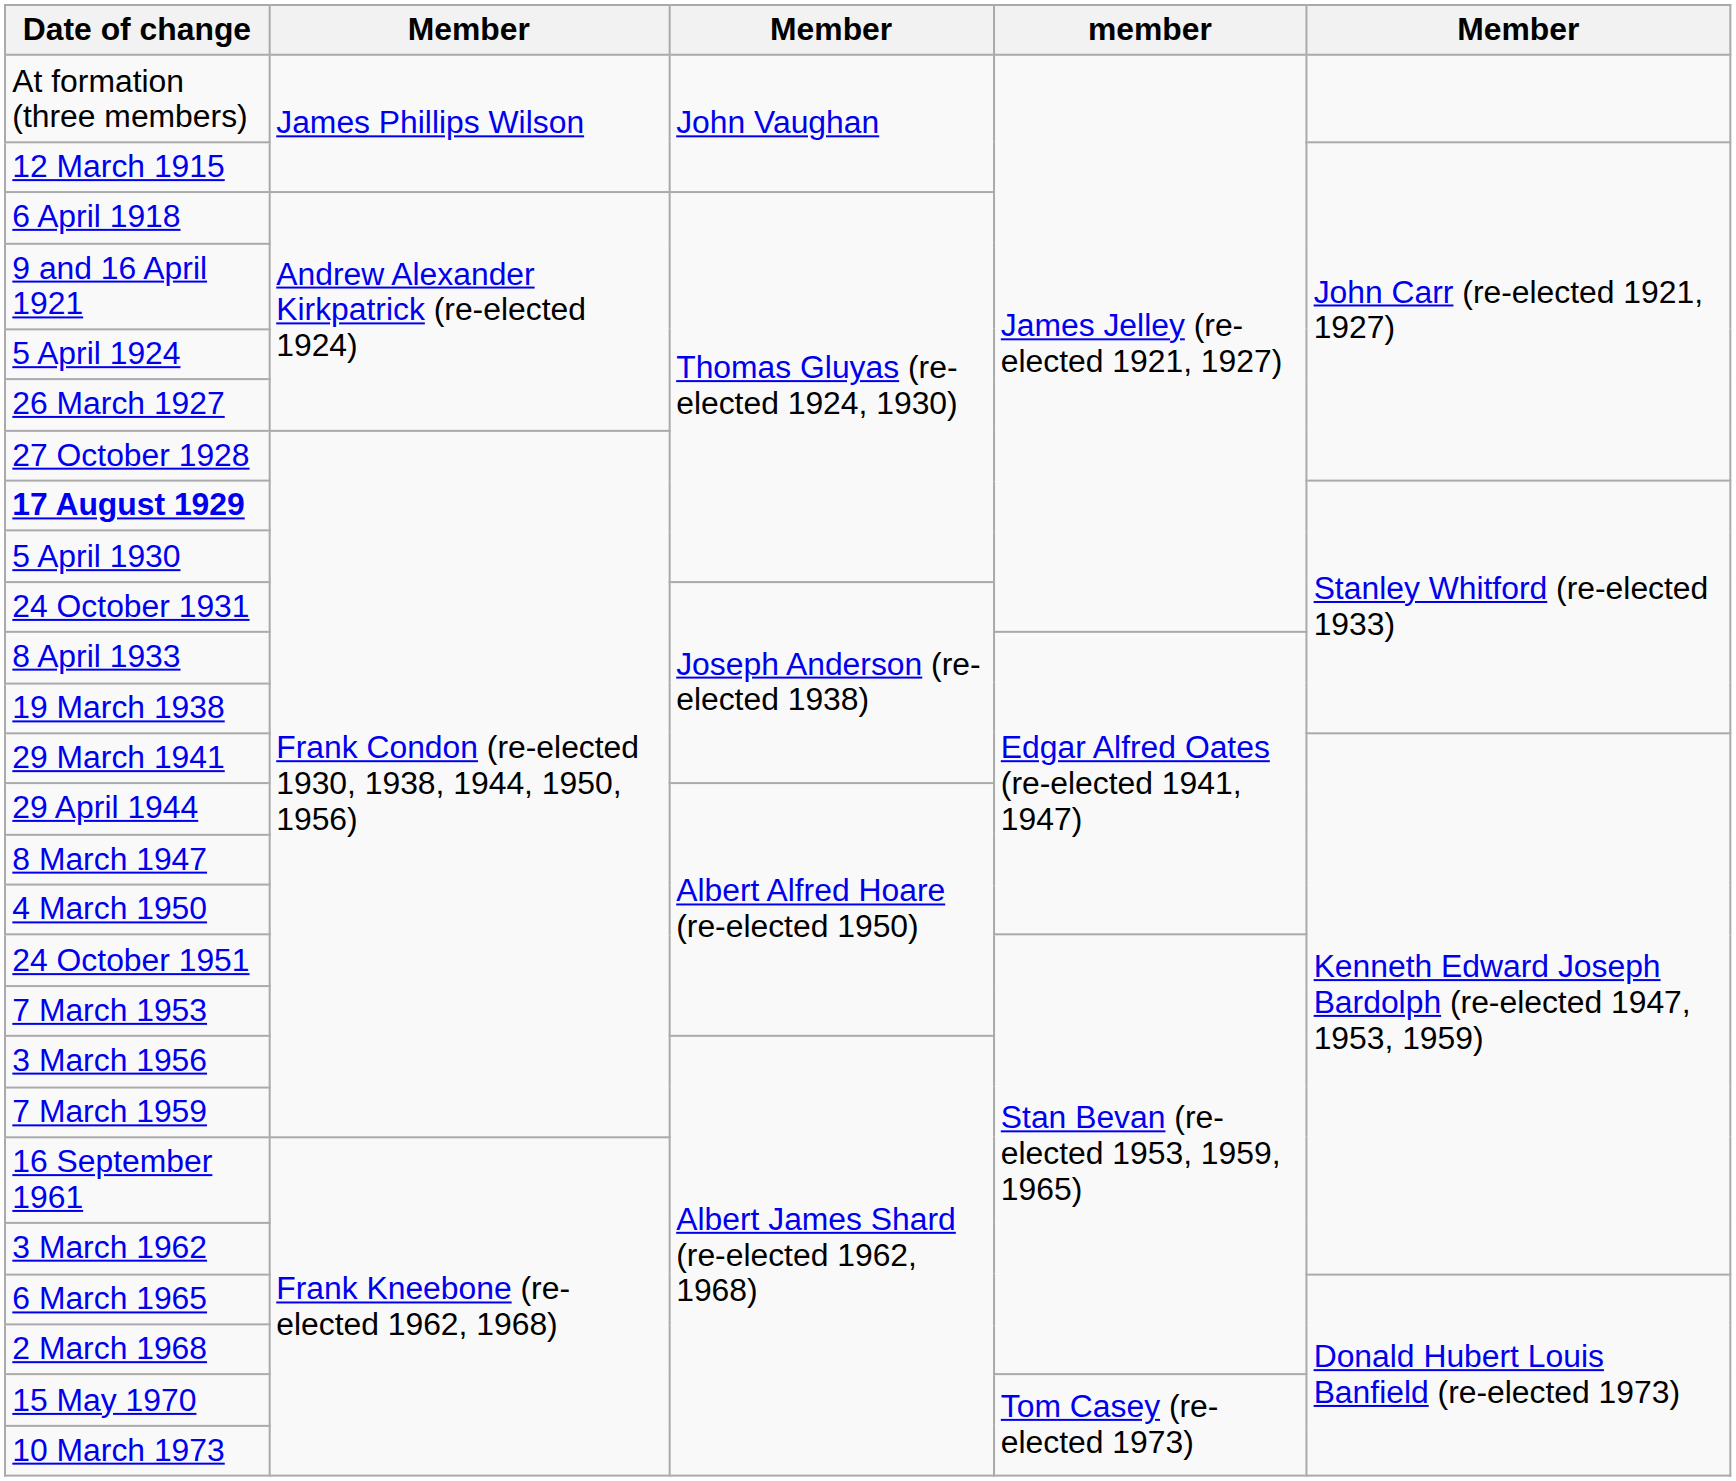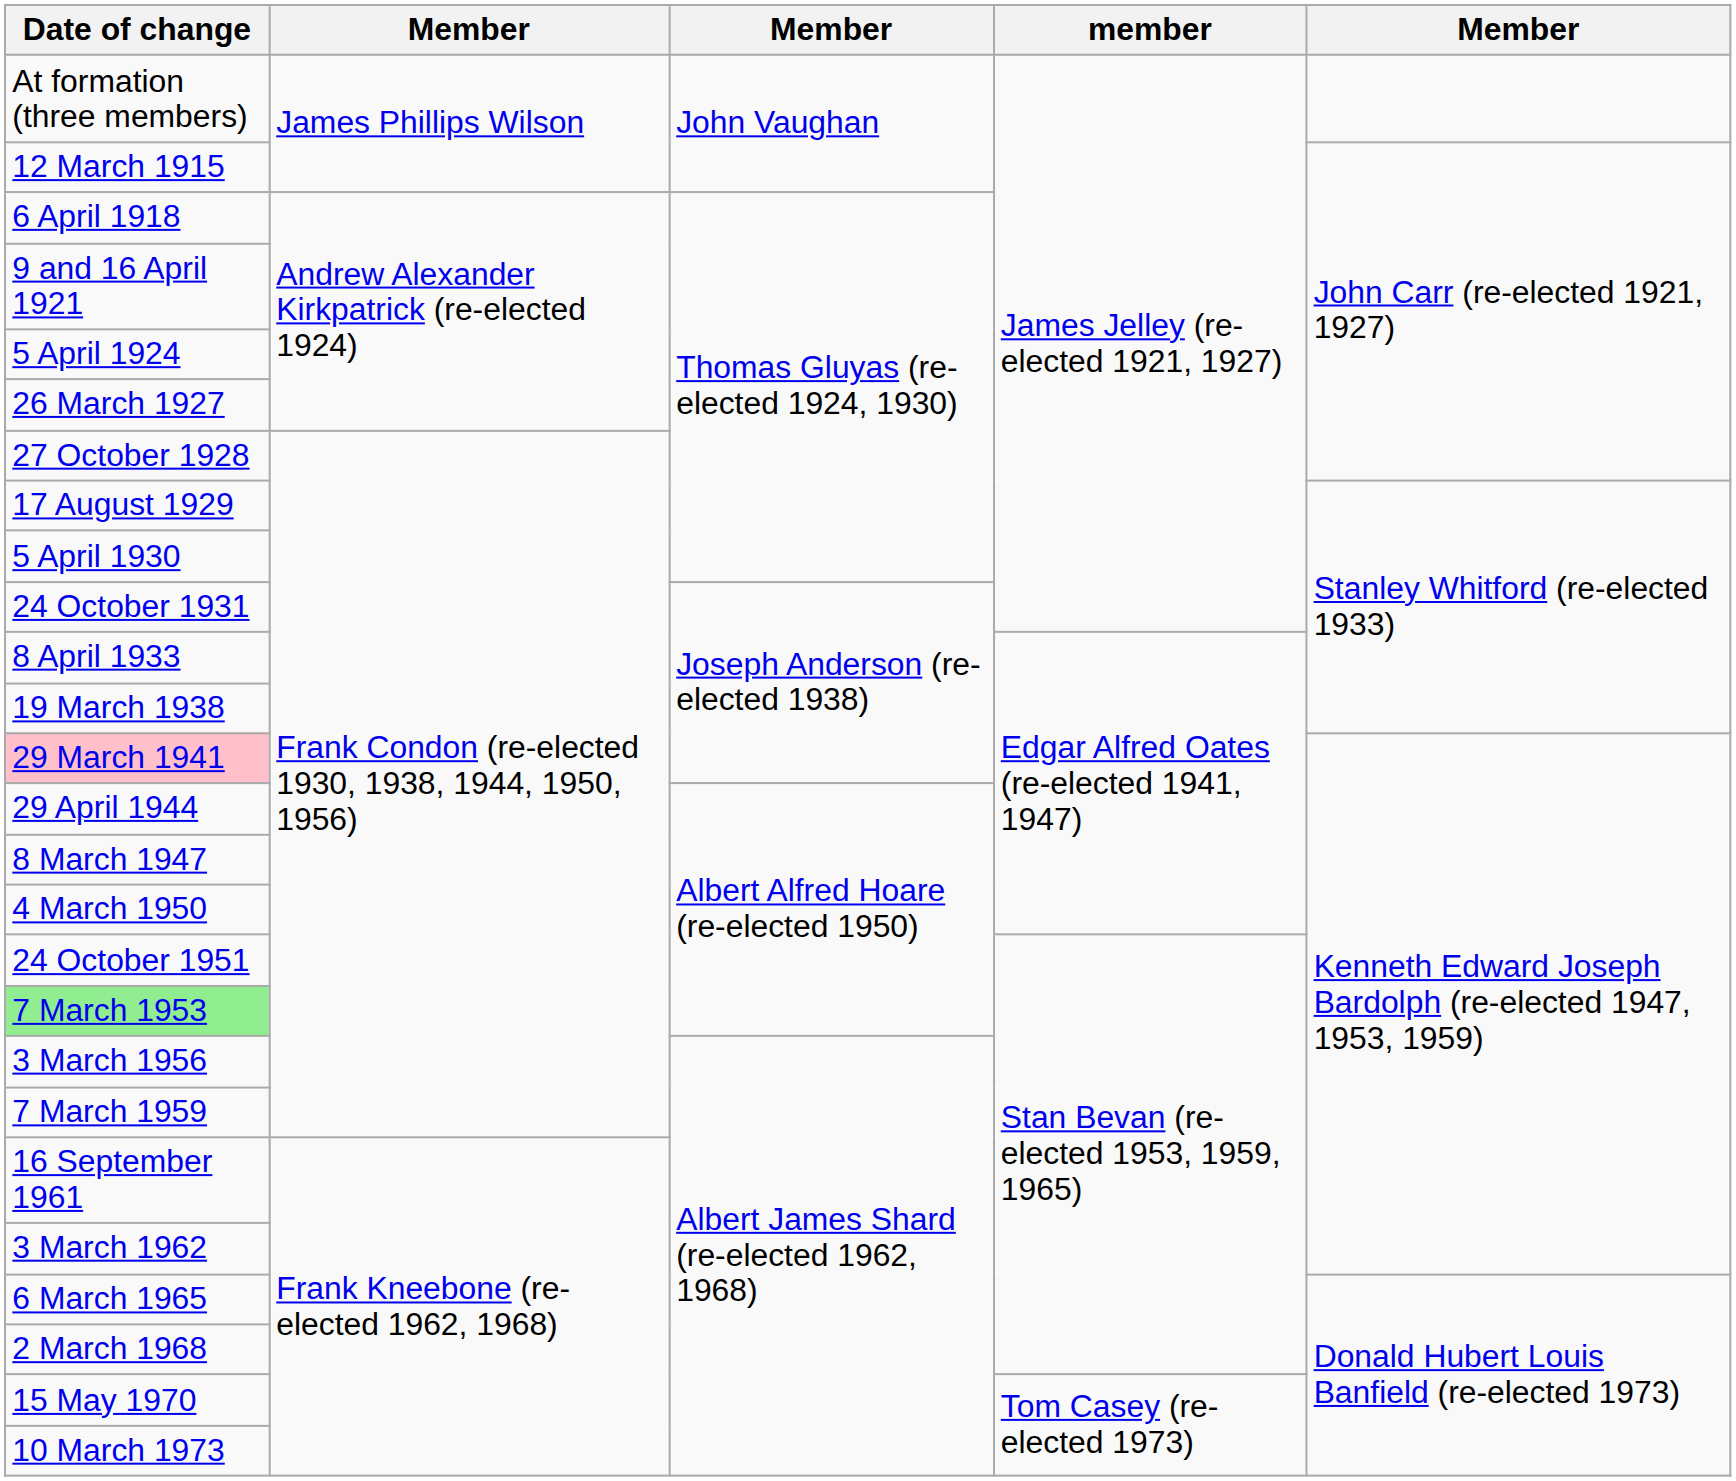(129, 505) bold -> (123, 505) normal
(119, 757) no background -> (119, 757) pink background
(110, 1010) no background -> (110, 1010) lightgreen background
